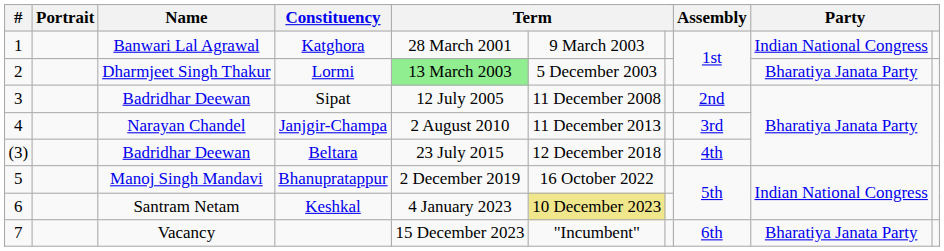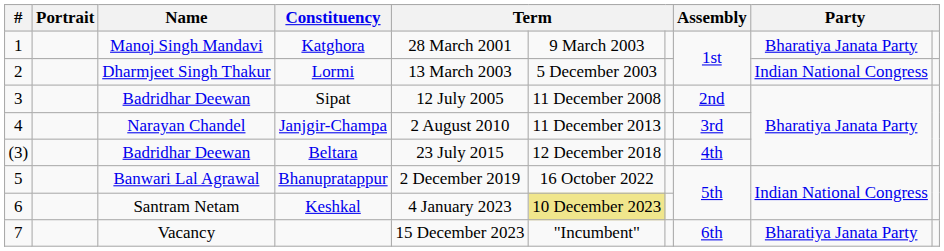(186, 44) Banwari Lal Agrawal -> (186, 44) Manoj Singh Mandavi
(841, 44) Indian National Congress -> (841, 44) Bharatiya Janata Party
(460, 71) lightgreen background -> (460, 71) no background
(841, 71) Bharatiya Janata Party -> (841, 71) Indian National Congress
(186, 179) Manoj Singh Mandavi -> (186, 179) Banwari Lal Agrawal
